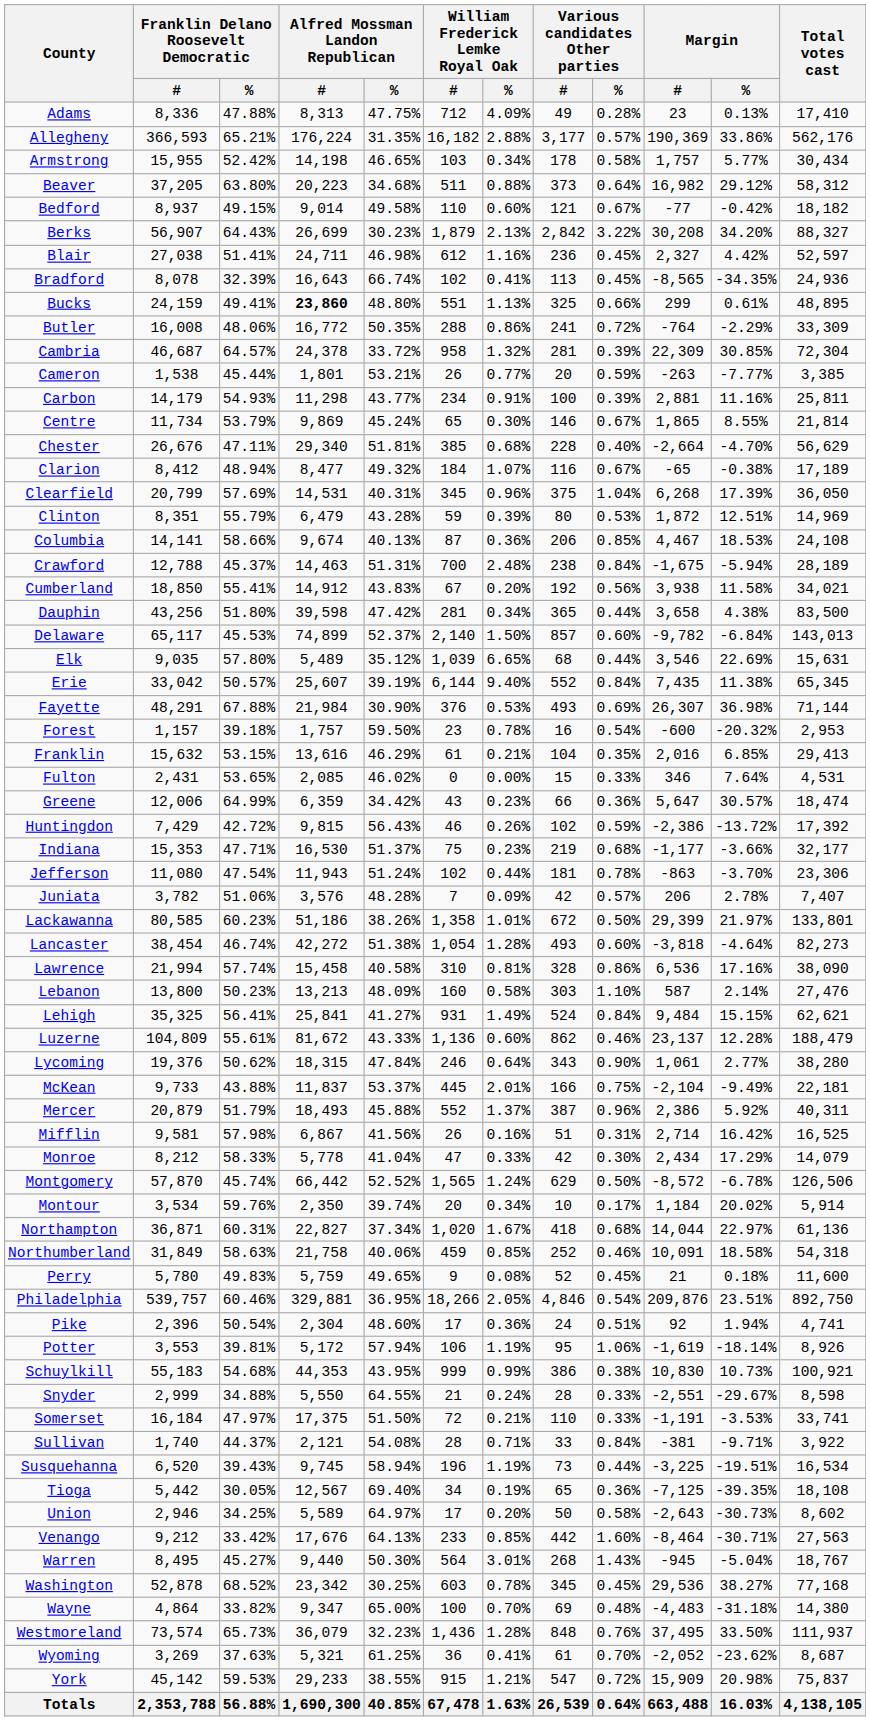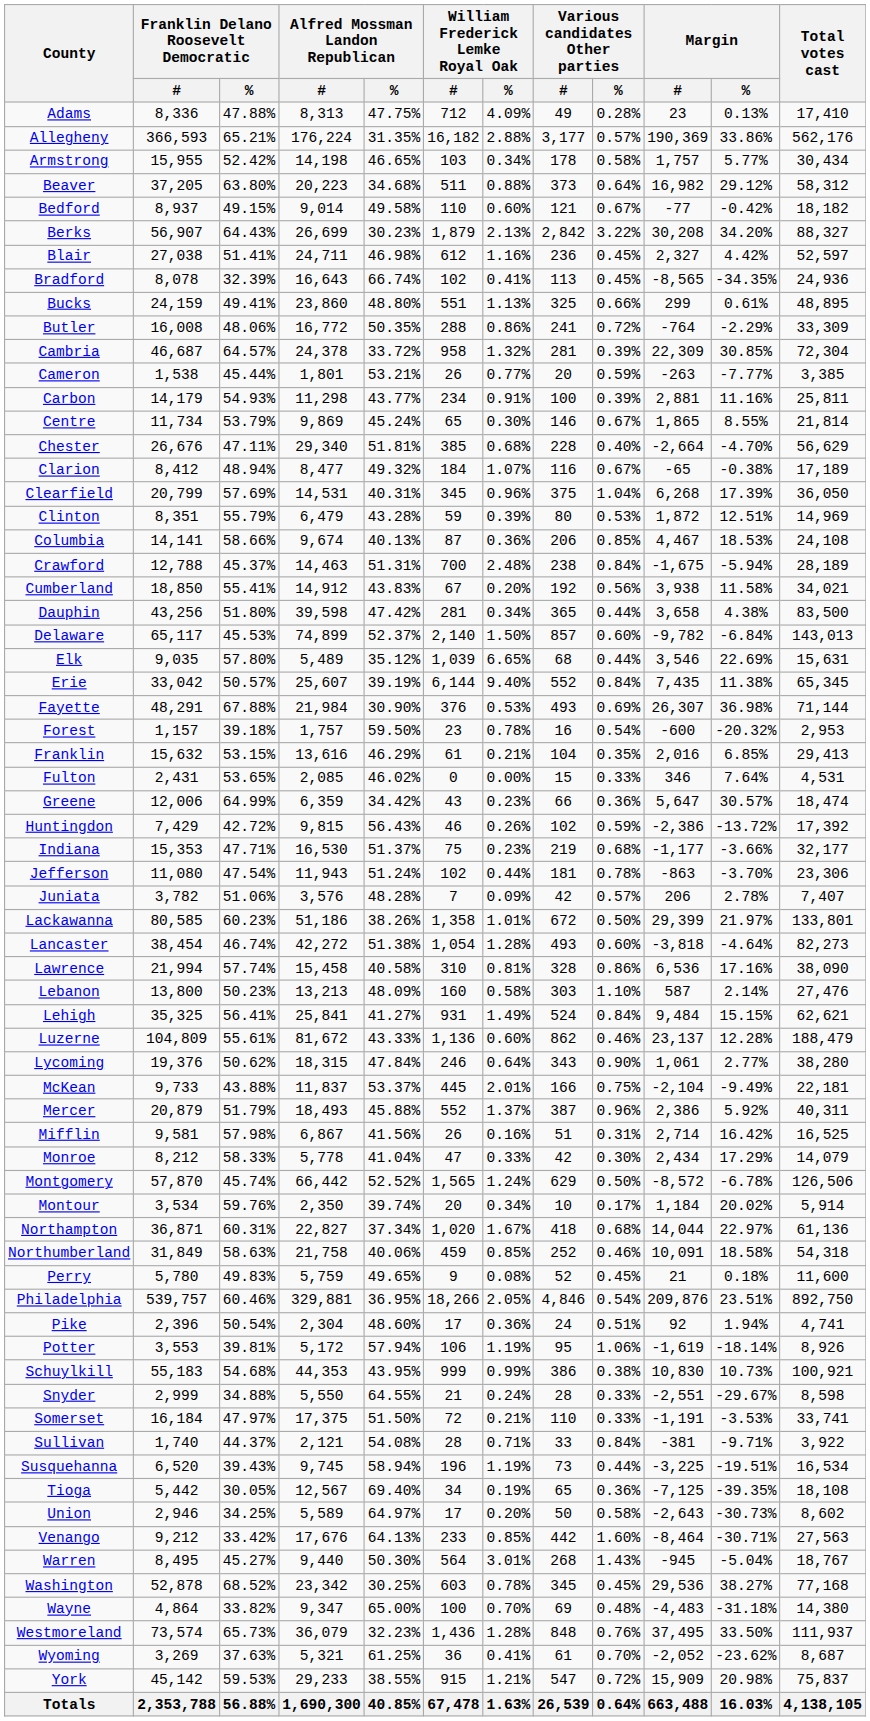(322, 304) bold -> (322, 304) normal
